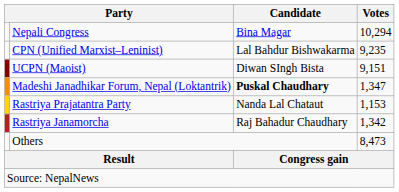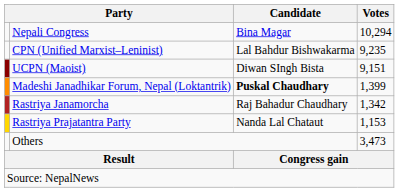(373, 86) 1,347 -> (373, 86) 1,399
rows swapped: (60, 123) <-> (72, 104)
(373, 141) 8,473 -> (373, 141) 3,473
